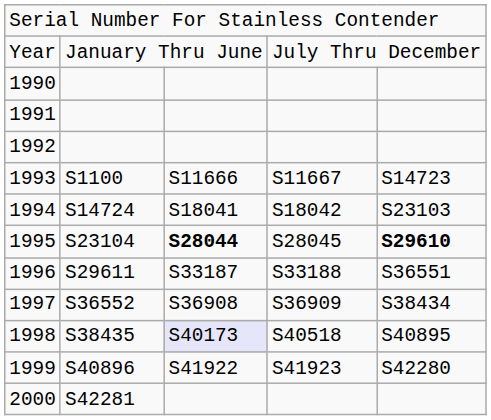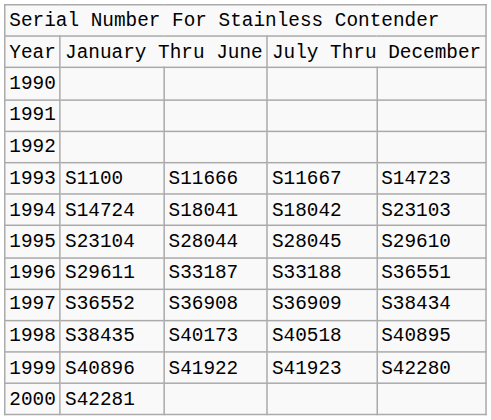(203, 242) bold -> (203, 242) normal
(416, 242) bold -> (416, 242) normal
(203, 336) lavender background -> (203, 336) no background
